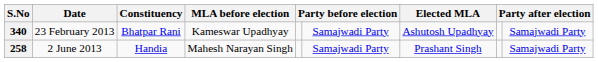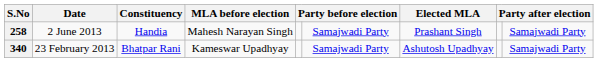rows swapped: (18, 31) <-> (18, 48)
